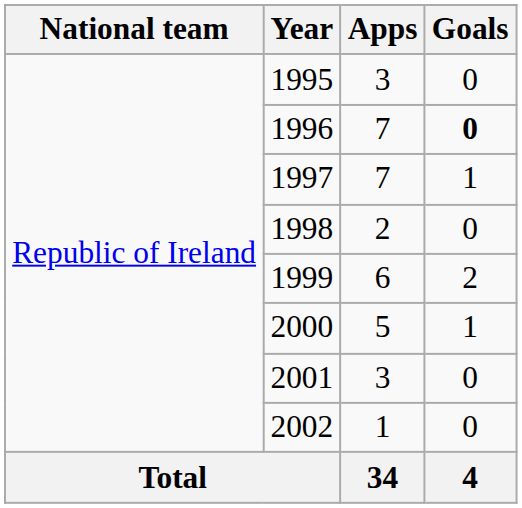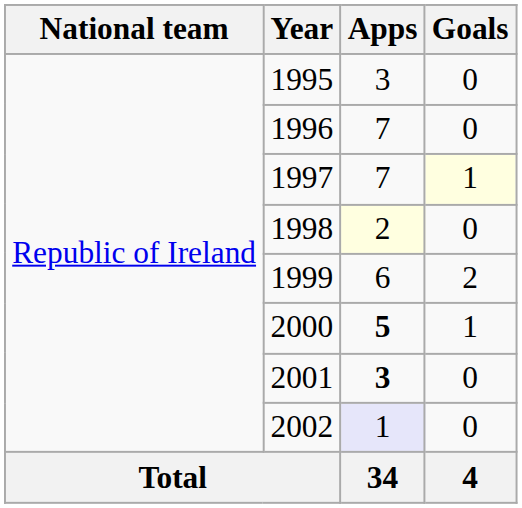(470, 128) bold -> (470, 128) normal
(470, 178) no background -> (470, 178) lightyellow background
(383, 228) no background -> (383, 228) lightyellow background
(383, 327) normal -> (383, 327) bold
(383, 377) normal -> (383, 377) bold
(383, 427) no background -> (383, 427) lavender background
